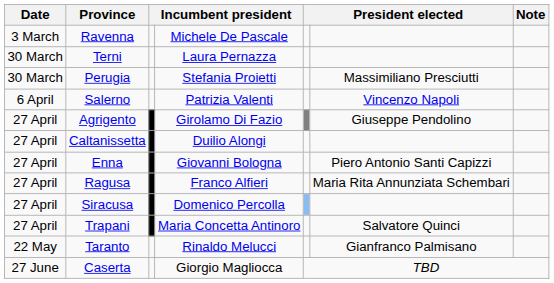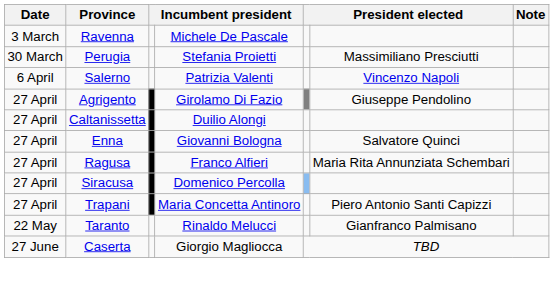- row: (107, 57)
(411, 162) Piero Antonio Santi Capizzi -> (411, 141) Salvatore Quinci
(411, 225) Salvatore Quinci -> (411, 204) Piero Antonio Santi Capizzi
